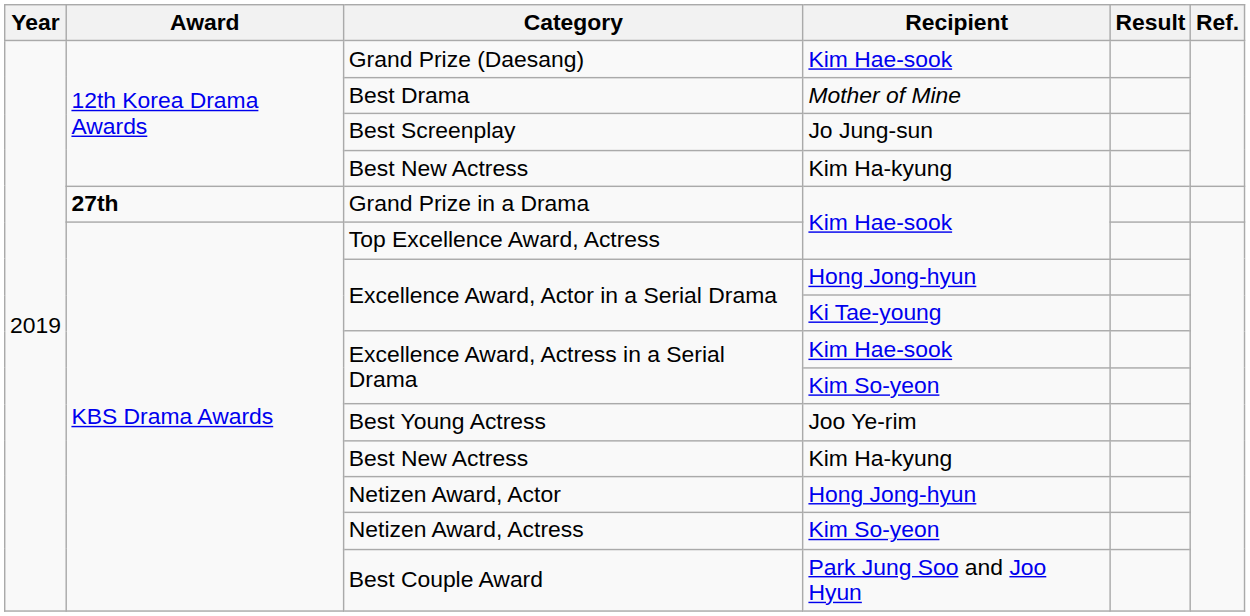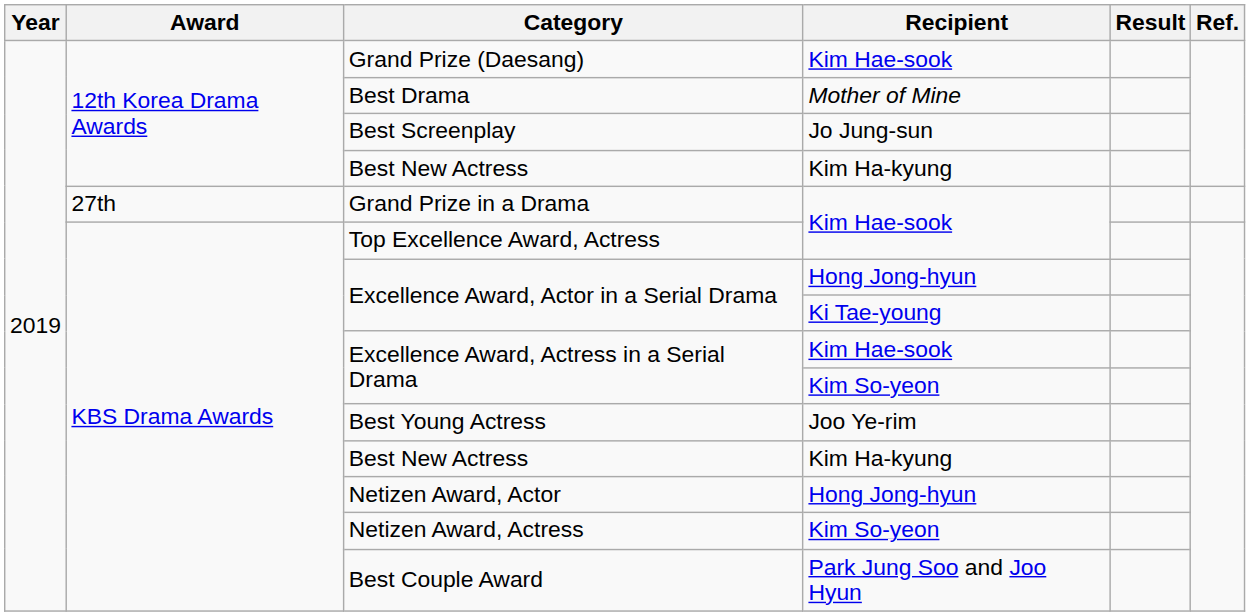(95, 204) bold -> (94, 204) normal
